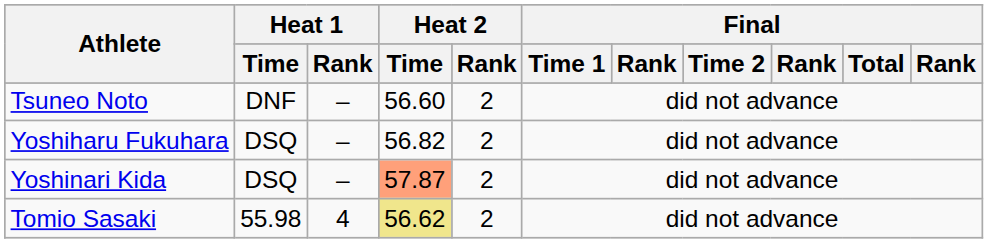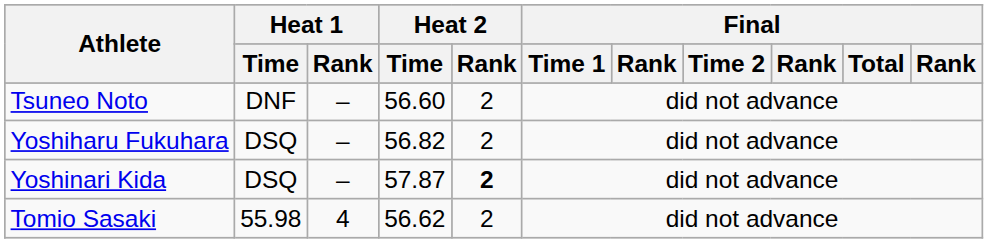(415, 179) lightsalmon background -> (415, 179) no background
(487, 179) normal -> (487, 179) bold
(415, 218) khaki background -> (415, 218) no background
